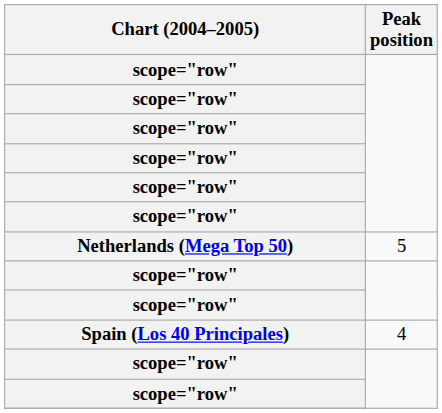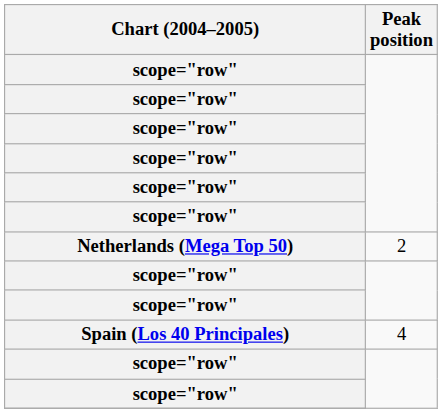(402, 246) 5 -> (402, 246) 2
